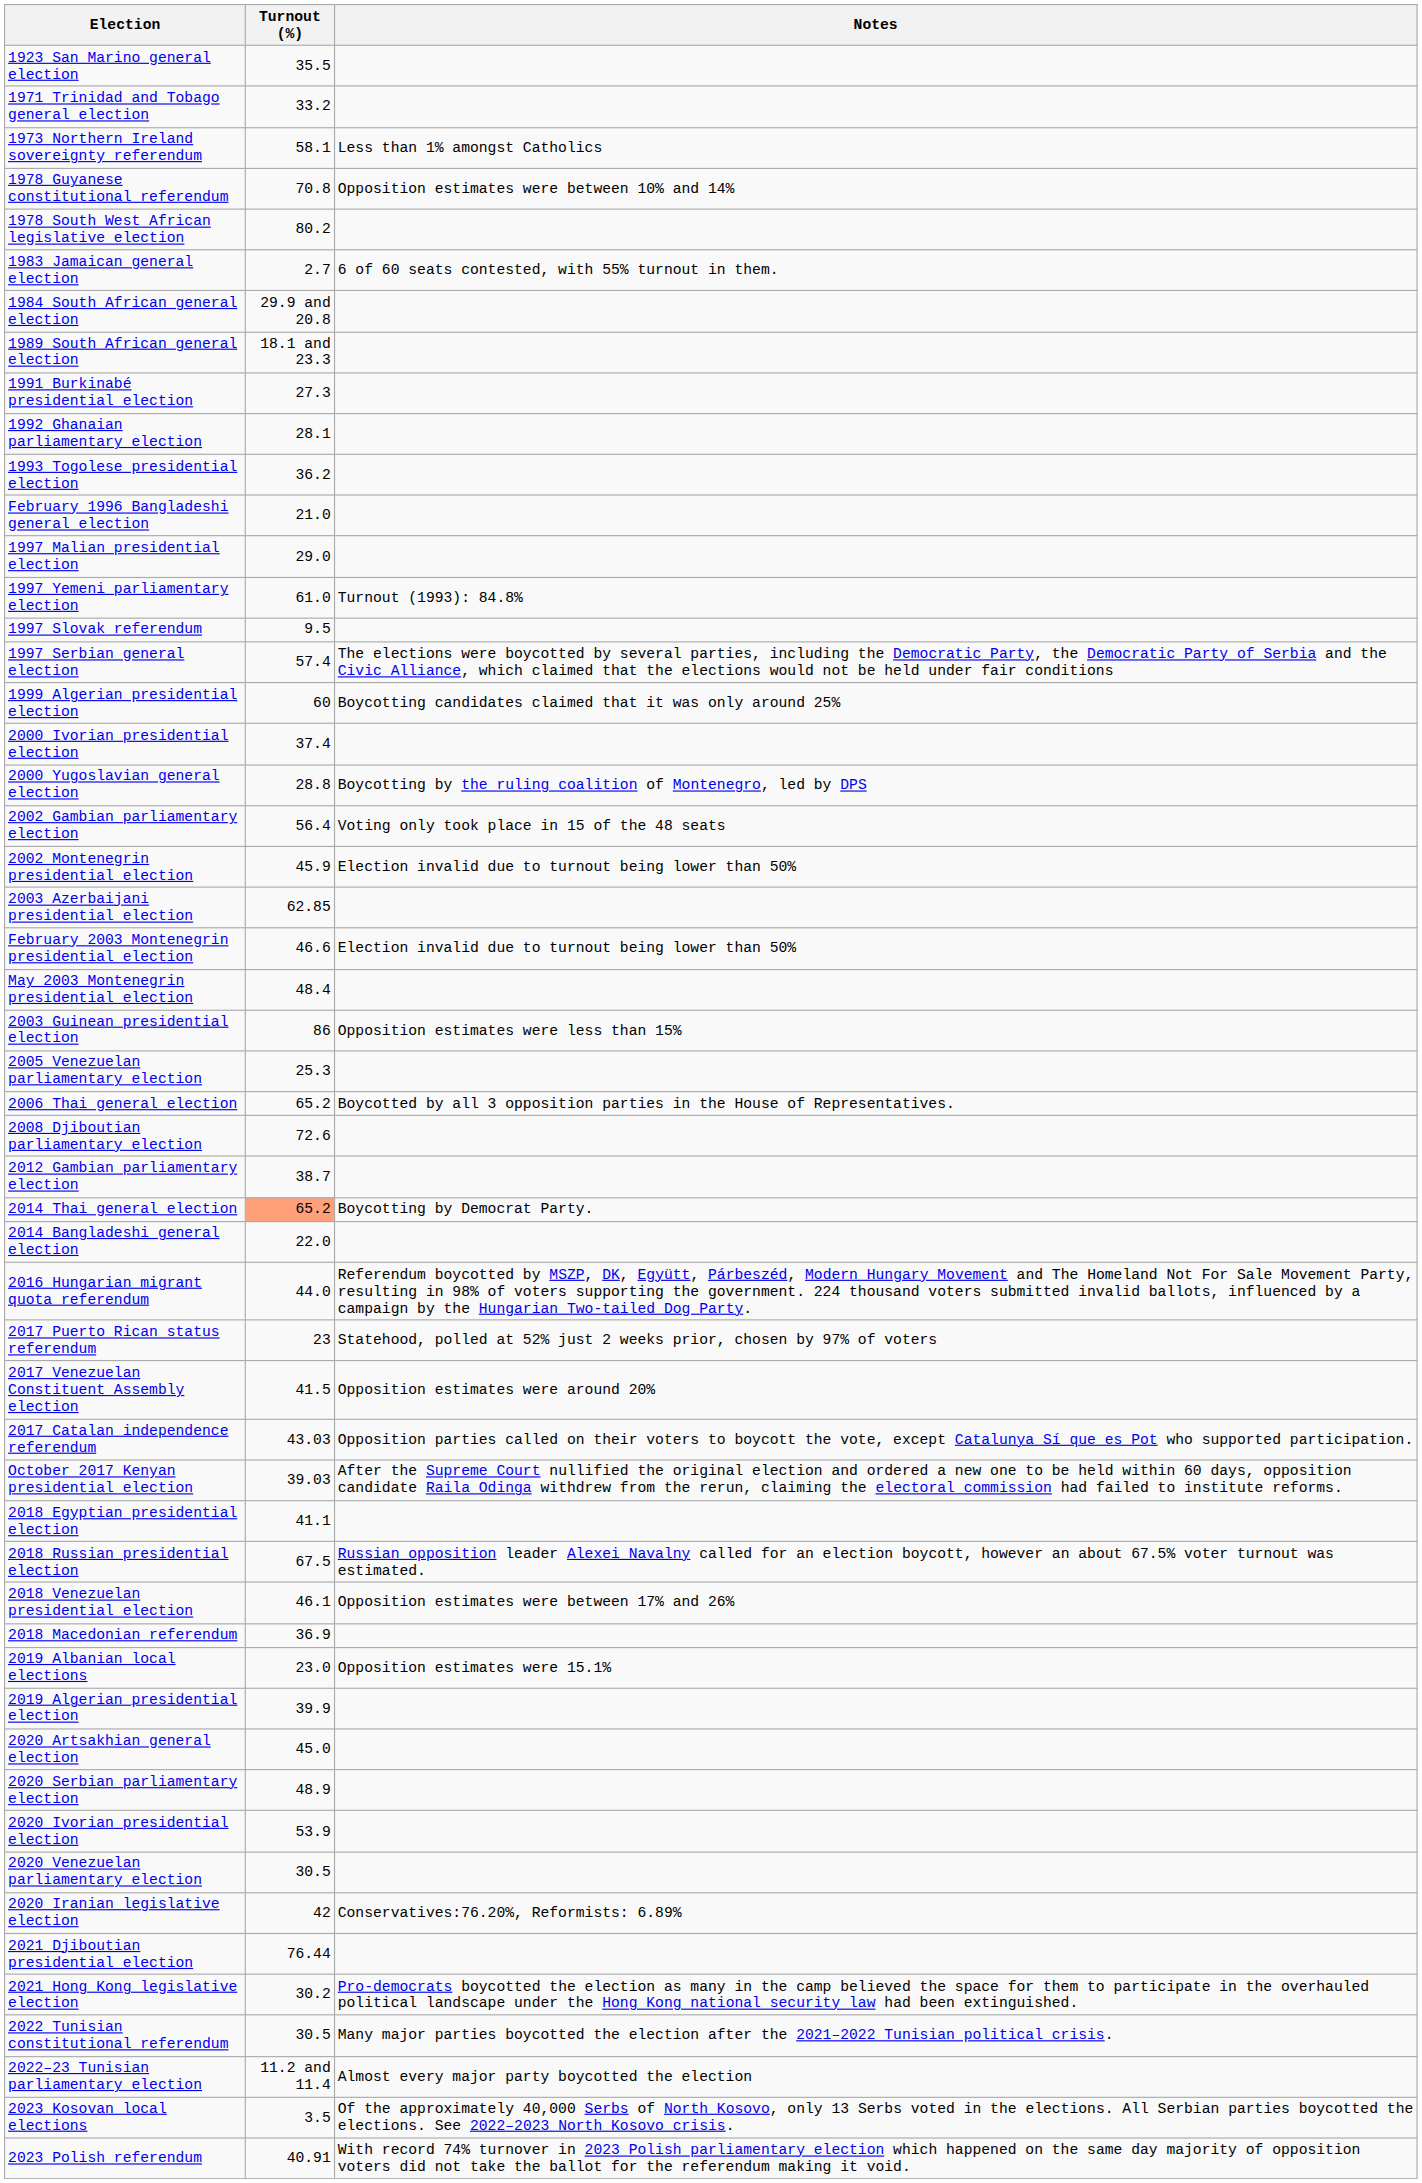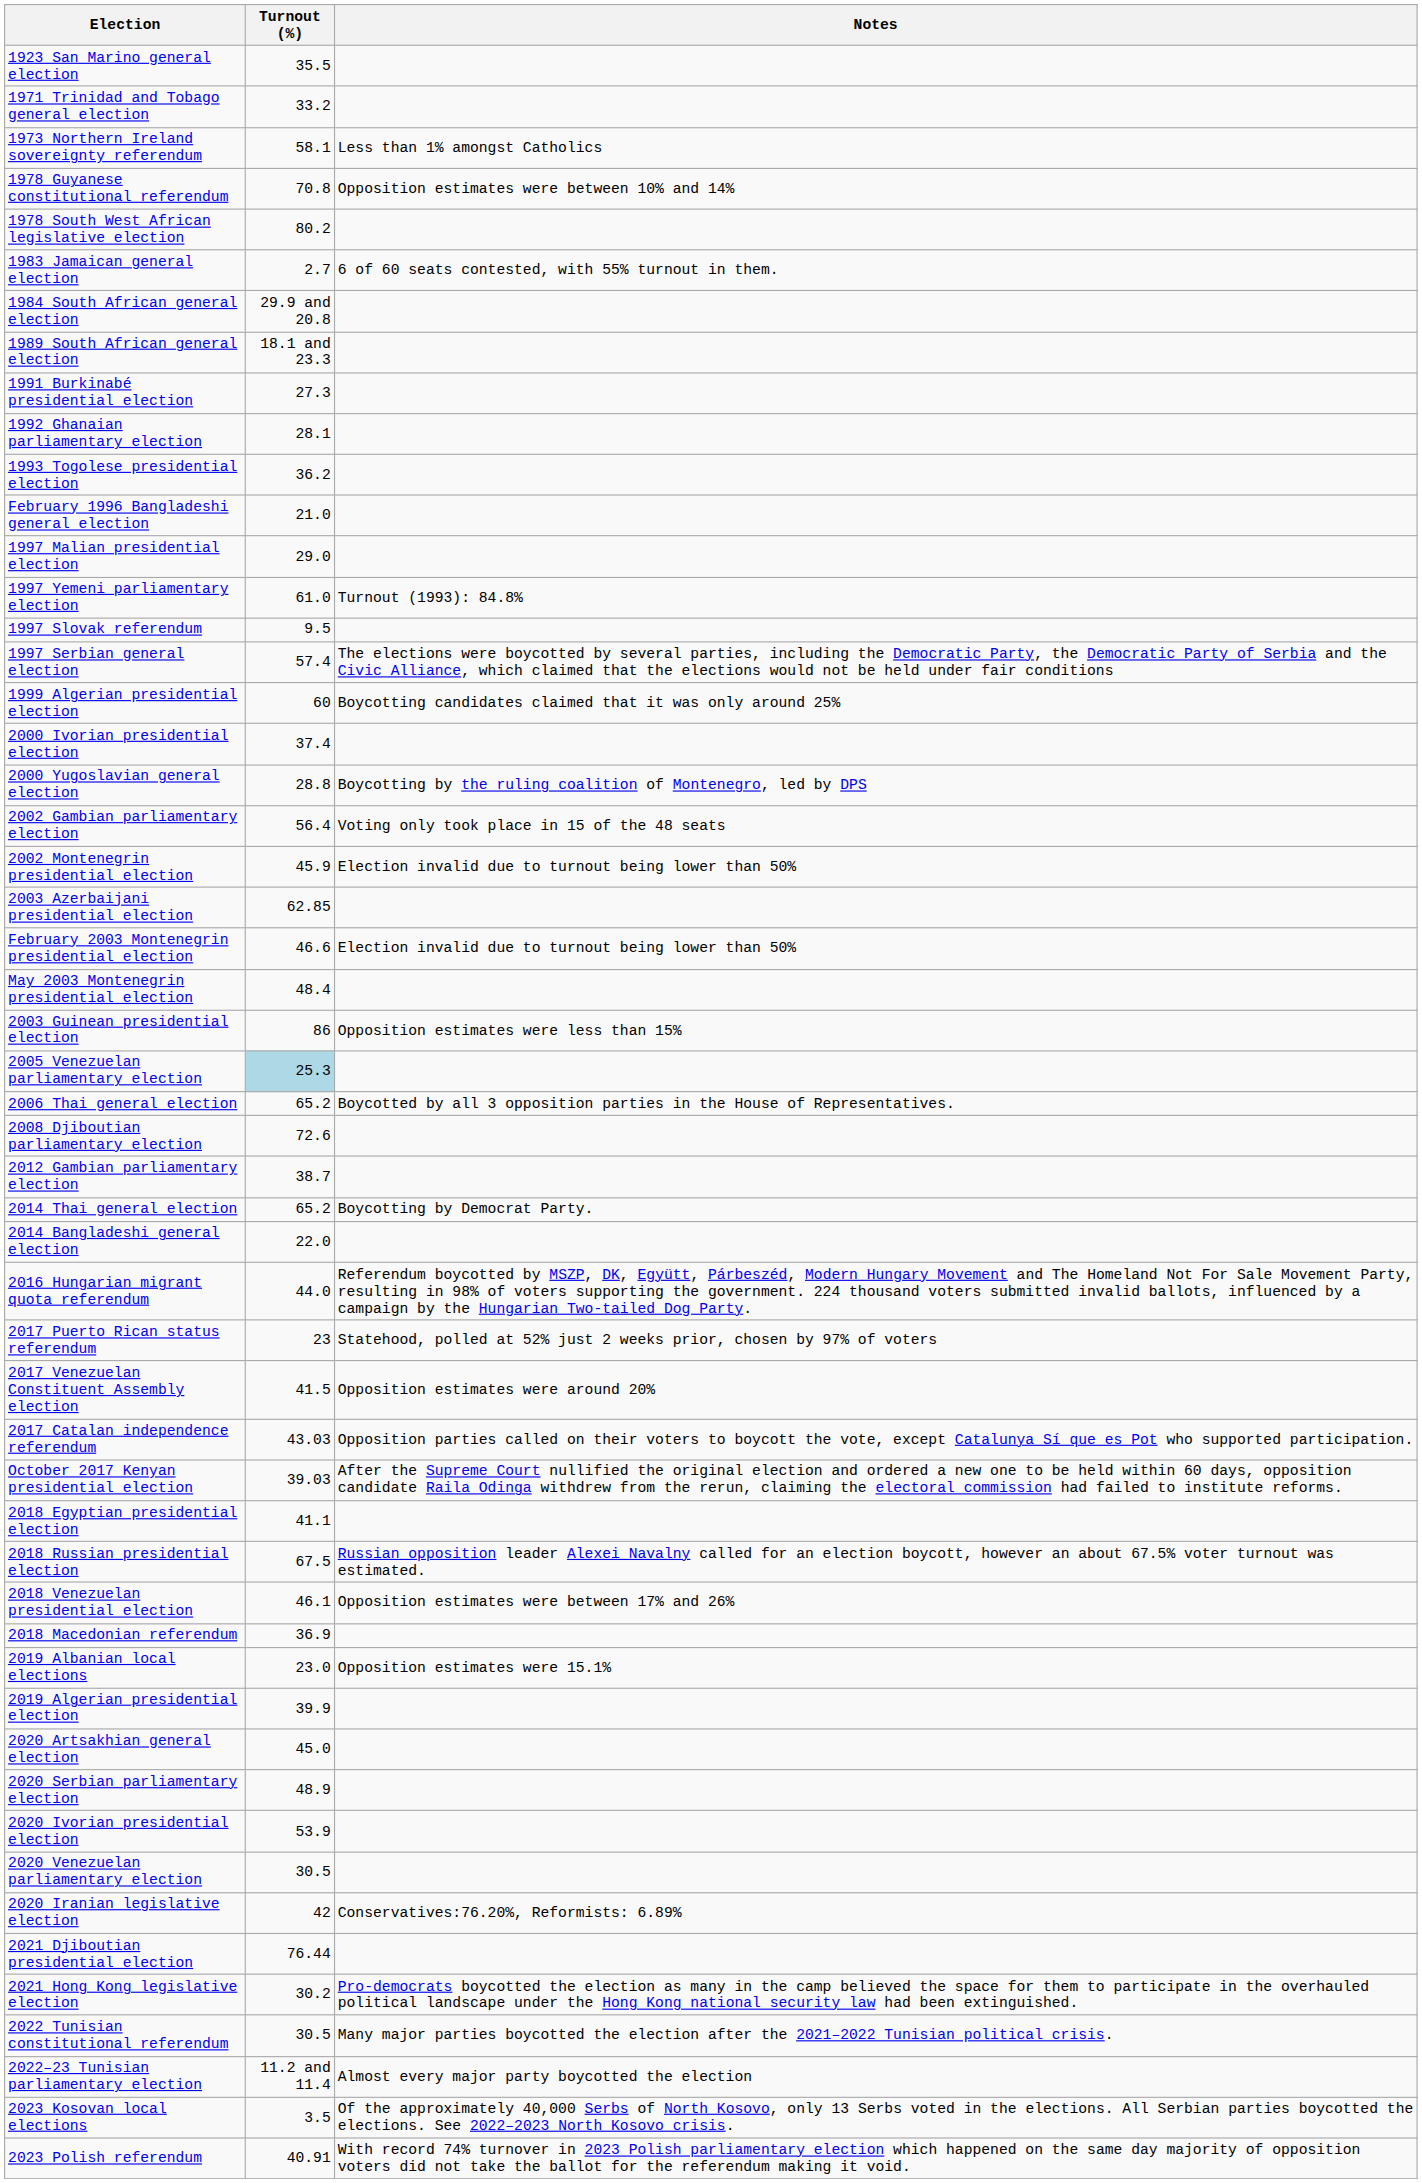(313, 1071) no background -> (313, 1071) lightblue background
(313, 1209) lightsalmon background -> (313, 1209) no background
